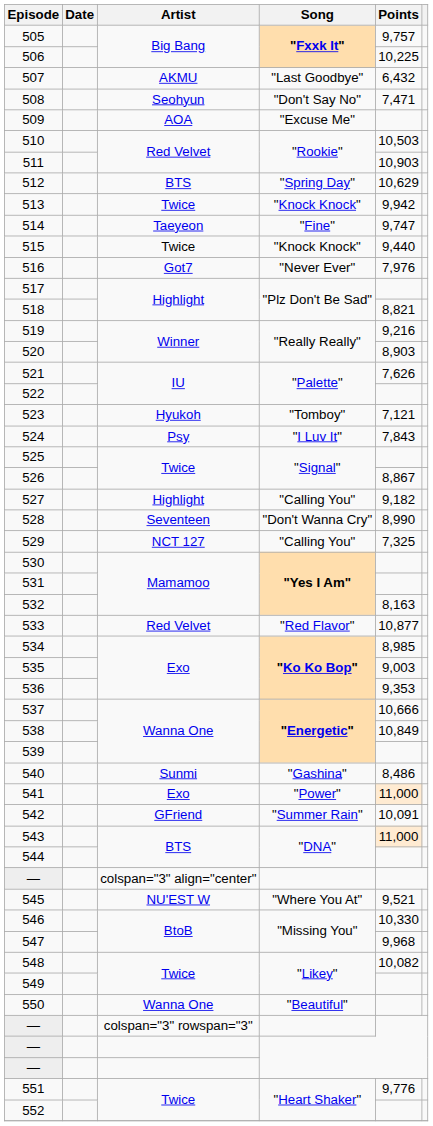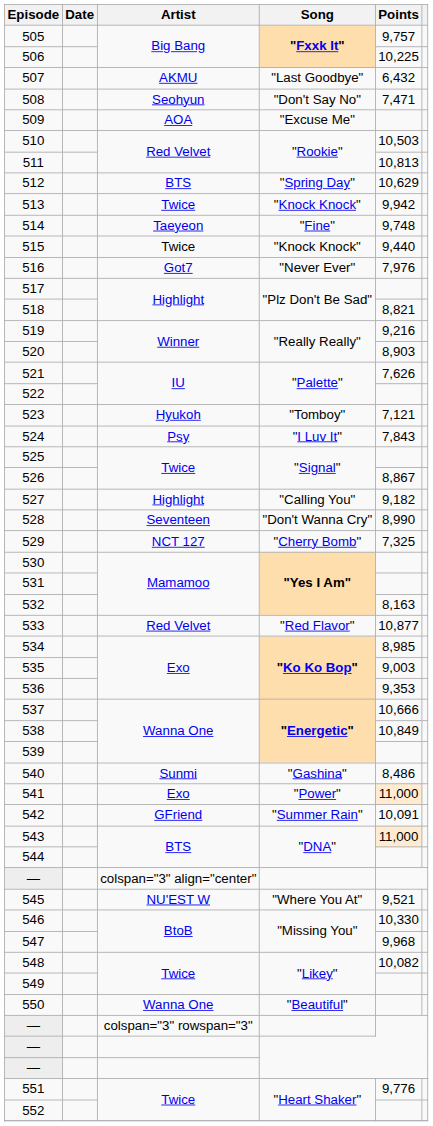(399, 162) 10,903 -> (399, 162) 10,813
(399, 225) 9,747 -> (399, 225) 9,748
(317, 541) "Calling You" -> (317, 541) "Cherry Bomb"
